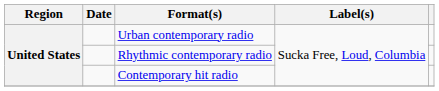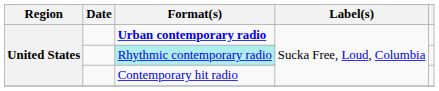(186, 34) normal -> (192, 34) bold
(195, 55) no background -> (195, 55) paleturquoise background
